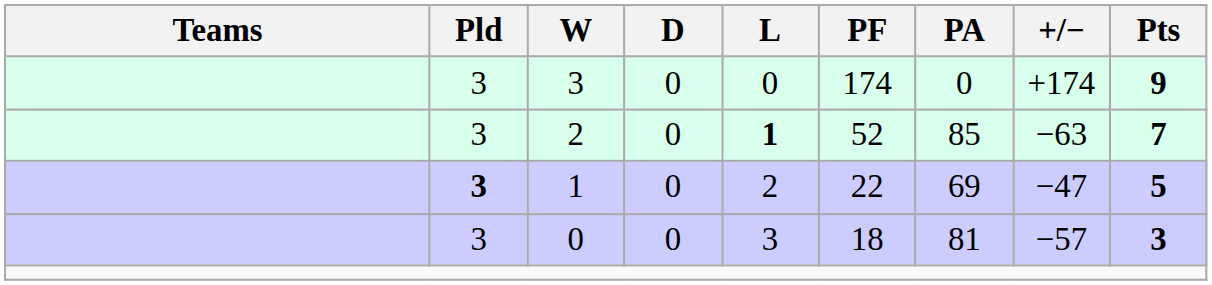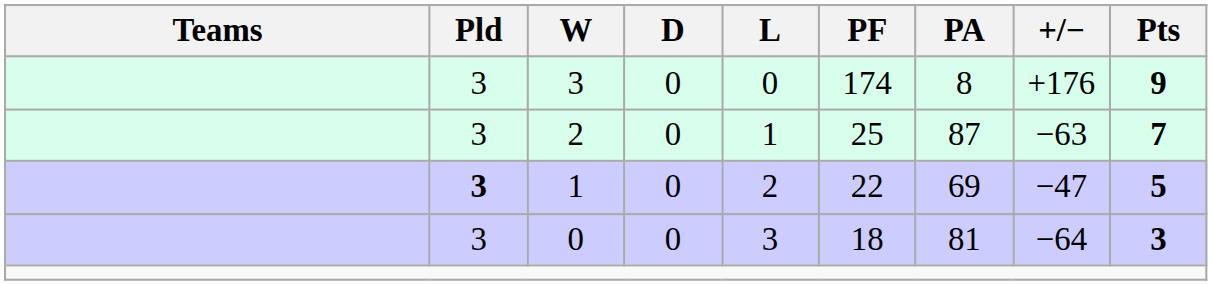(964, 82) 0 -> (964, 82) 8
(1061, 82) +174 -> (1061, 82) +176
(770, 134) bold -> (770, 134) normal
(867, 134) 52 -> (867, 134) 25
(964, 134) 85 -> (964, 134) 87
(1061, 238) −57 -> (1061, 238) −64
